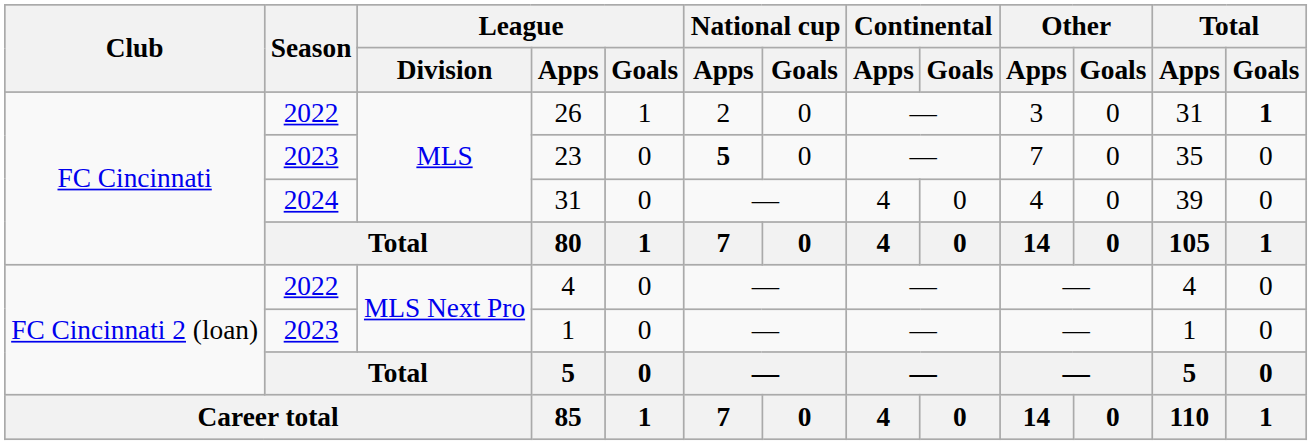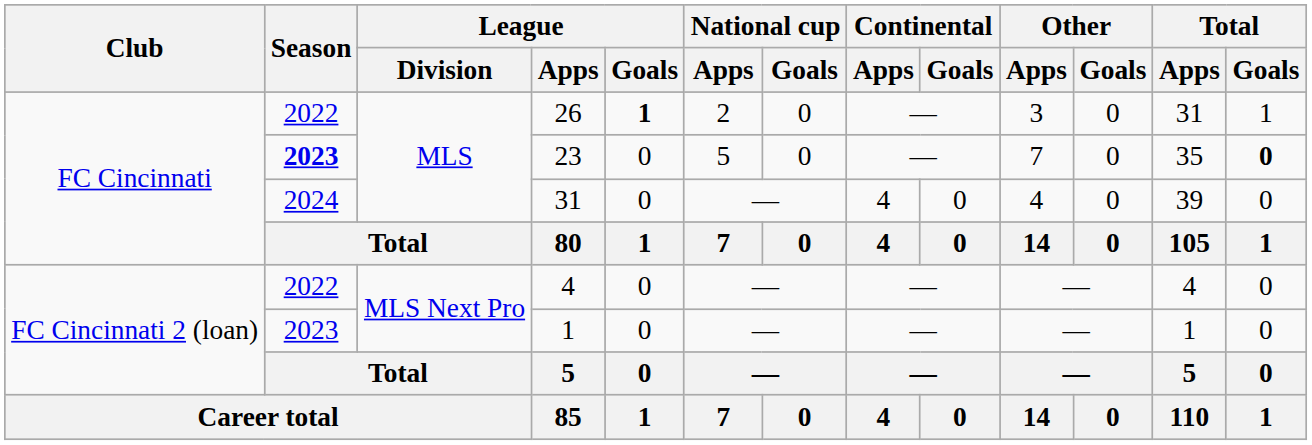(645, 112) normal -> (645, 112) bold
(1266, 112) bold -> (1266, 112) normal
(311, 156) normal -> (311, 156) bold
(723, 156) bold -> (723, 156) normal
(1266, 156) normal -> (1266, 156) bold
